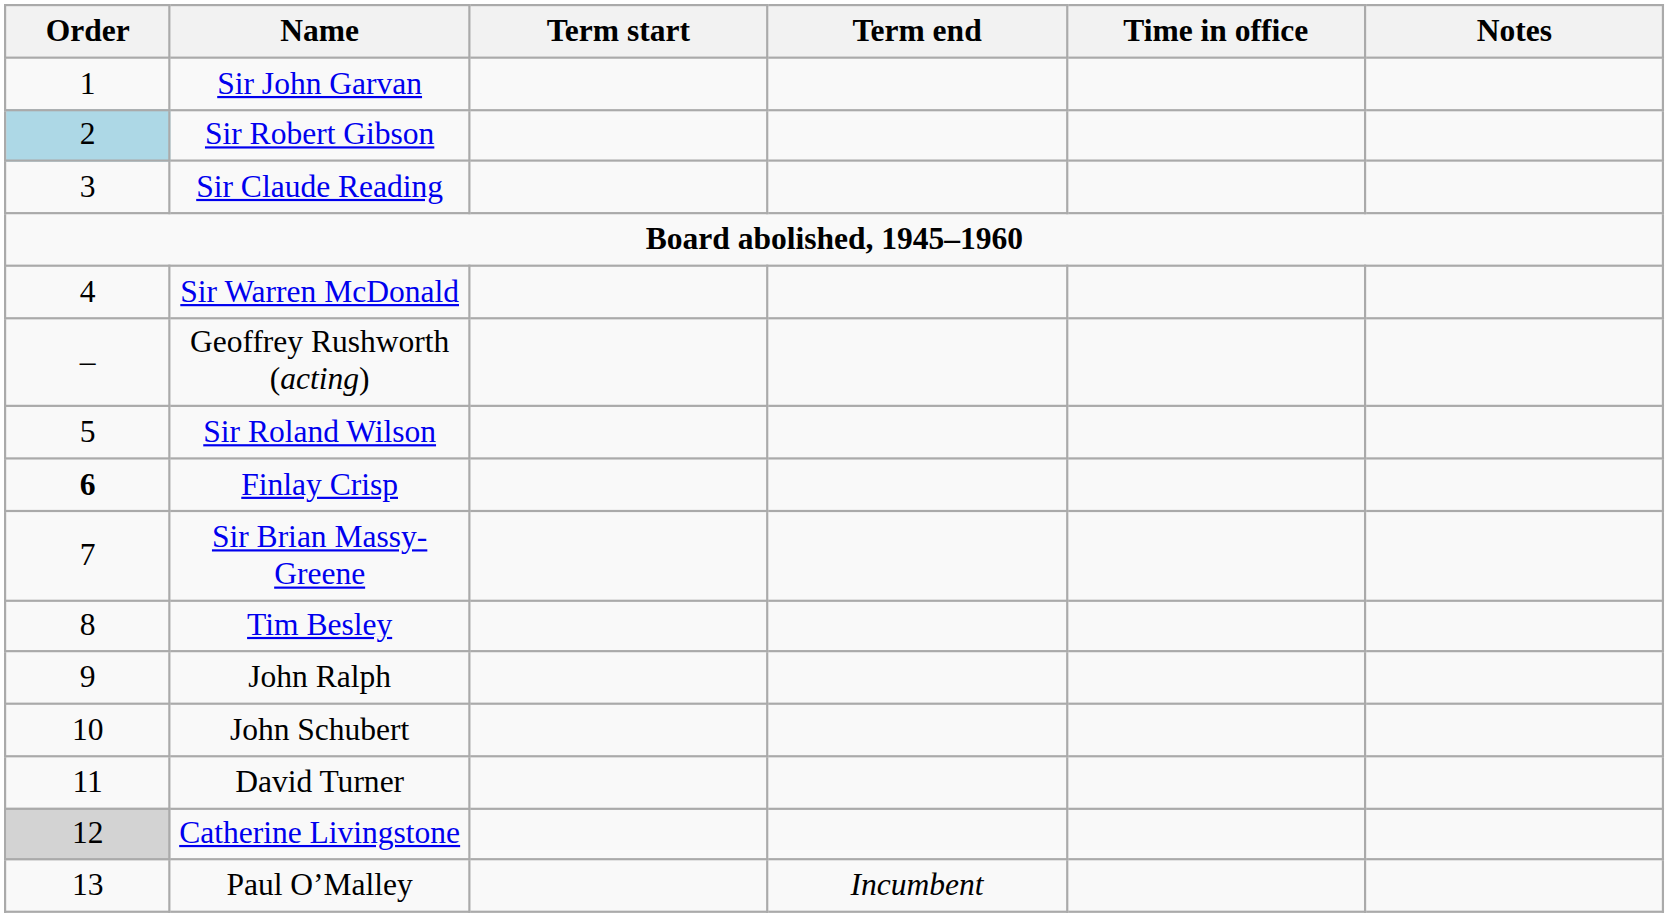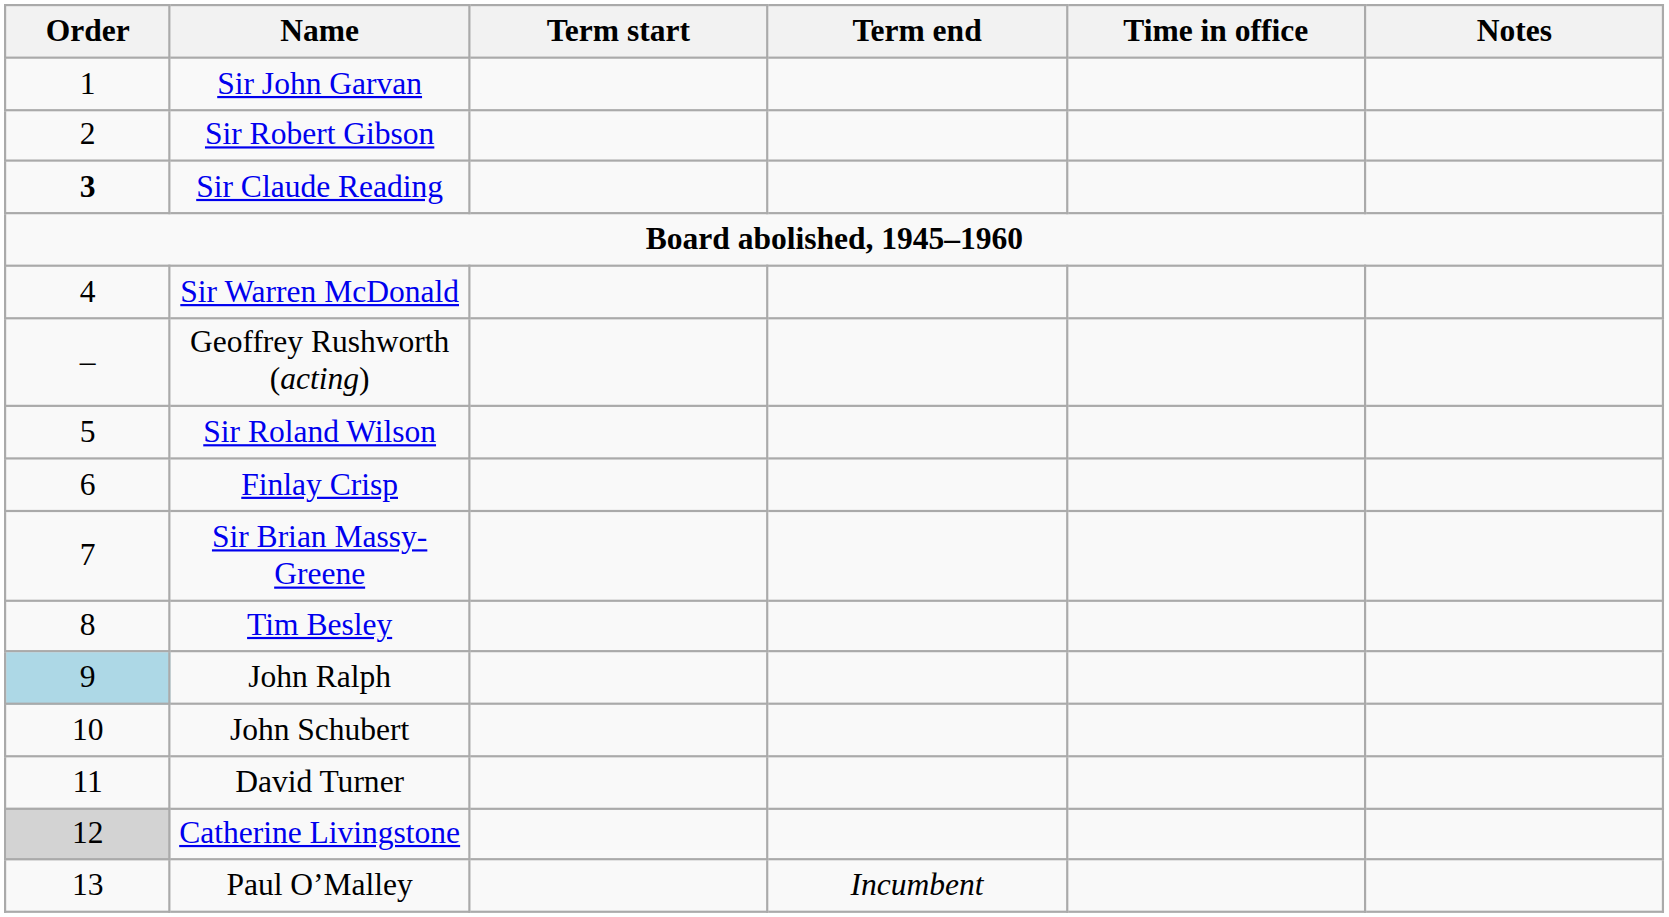(88, 134) lightblue background -> (88, 134) no background
(88, 186) normal -> (88, 186) bold
(88, 484) bold -> (88, 484) normal
(88, 677) no background -> (88, 677) lightblue background
